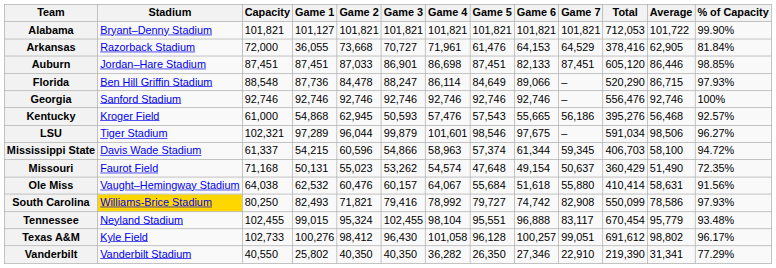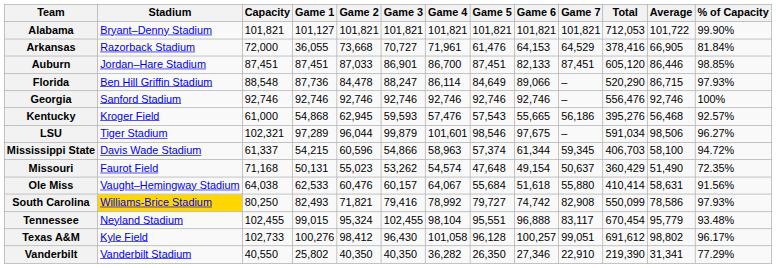(666, 47) 62,905 -> (666, 47) 66,905
(445, 64) 86,698 -> (445, 64) 86,700
(400, 116) 50,593 -> (400, 116) 59,593
(312, 185) 62,532 -> (312, 185) 62,533
